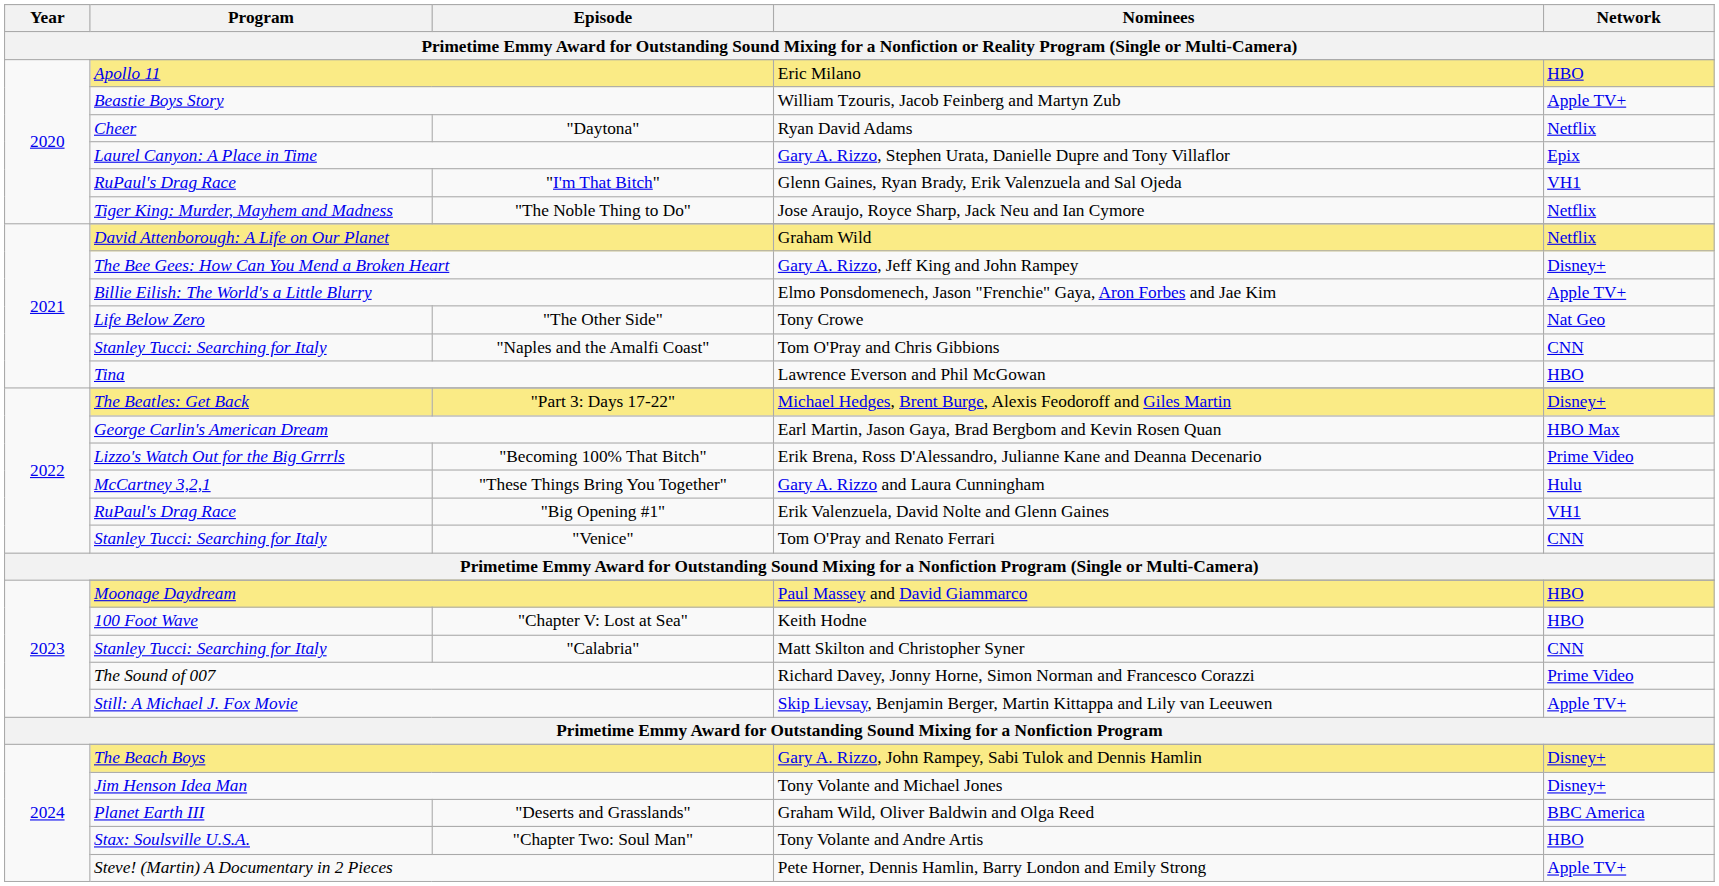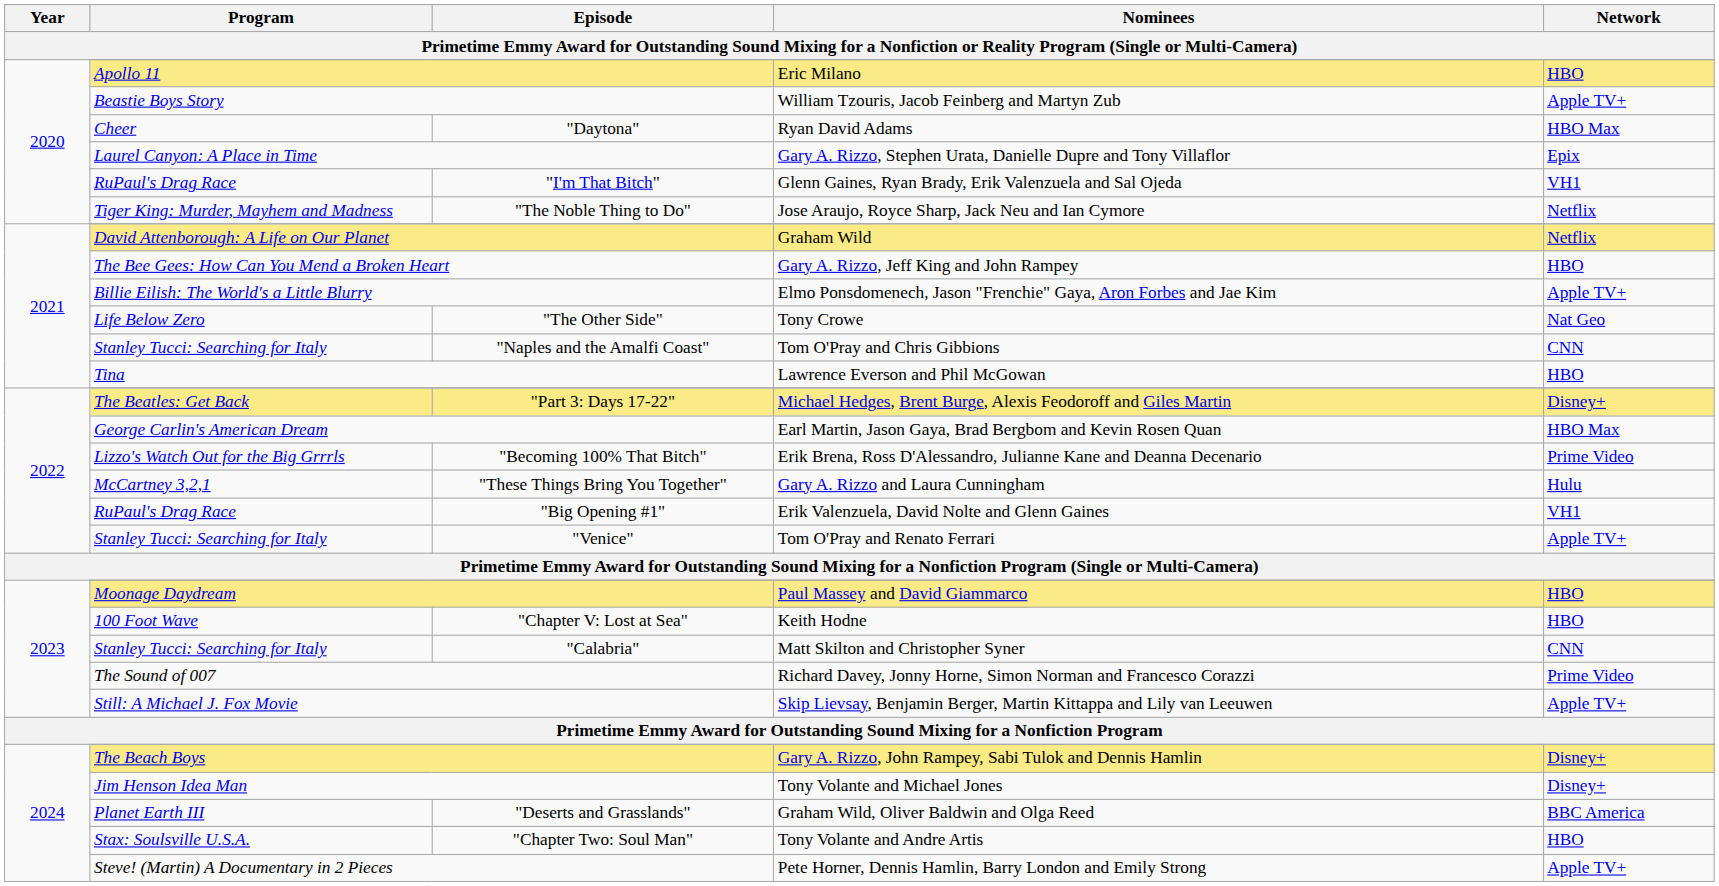(1572, 127) Netflix -> (1583, 127) HBO Max
(1577, 264) Disney+ -> (1565, 264) HBO
(1565, 538) CNN -> (1587, 538) Apple TV+
